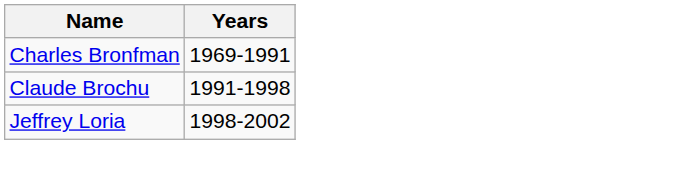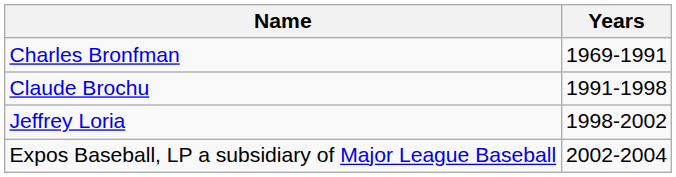+ row: (283, 155)
